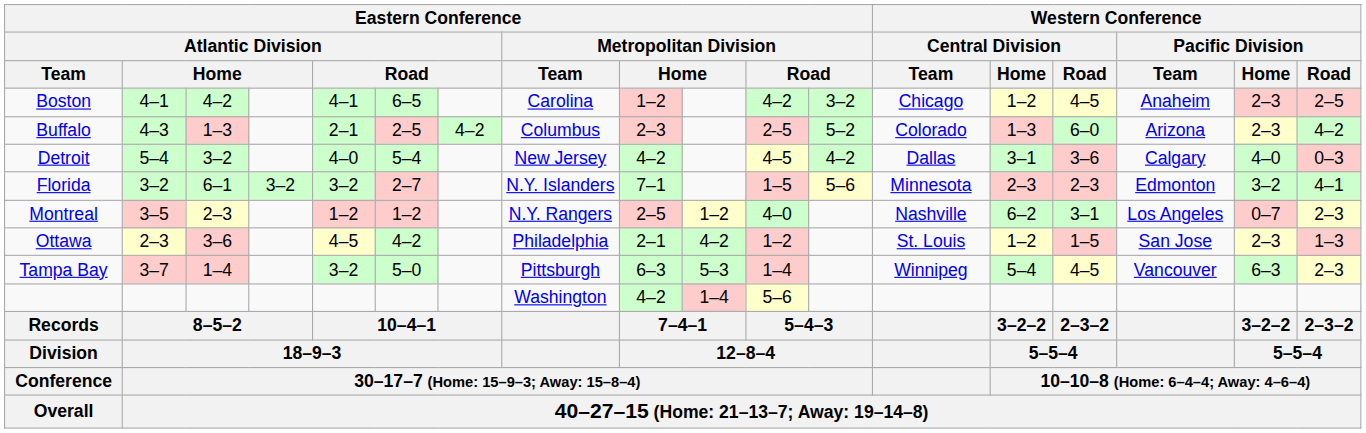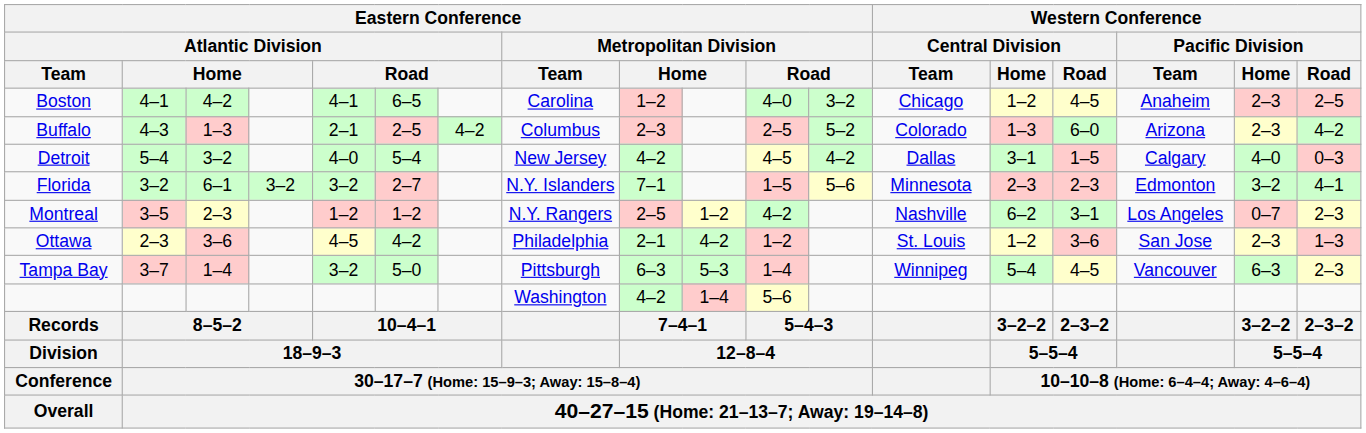(777, 102) 4–2 -> (777, 102) 4–0
(1085, 158) 3–6 -> (1085, 158) 1–5
(777, 213) 4–0 -> (777, 213) 4–2
(1085, 241) 1–5 -> (1085, 241) 3–6
